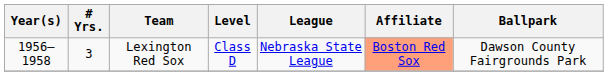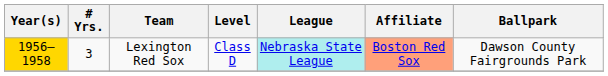(36, 55) no background -> (36, 55) gold background
(311, 55) no background -> (311, 55) paleturquoise background
